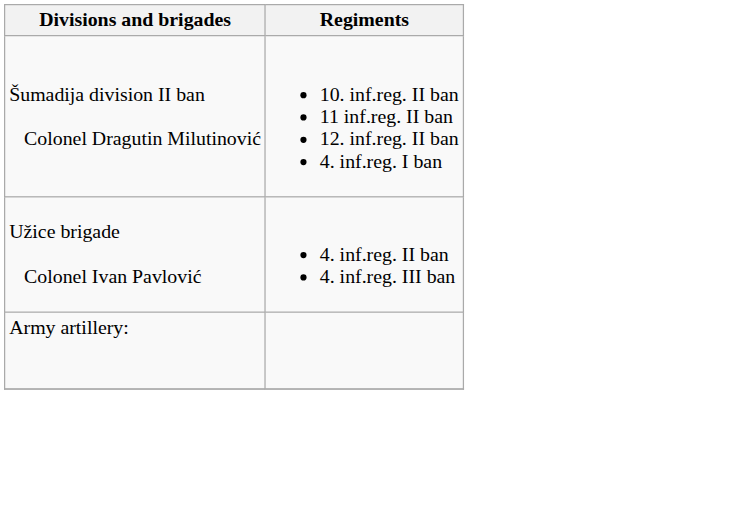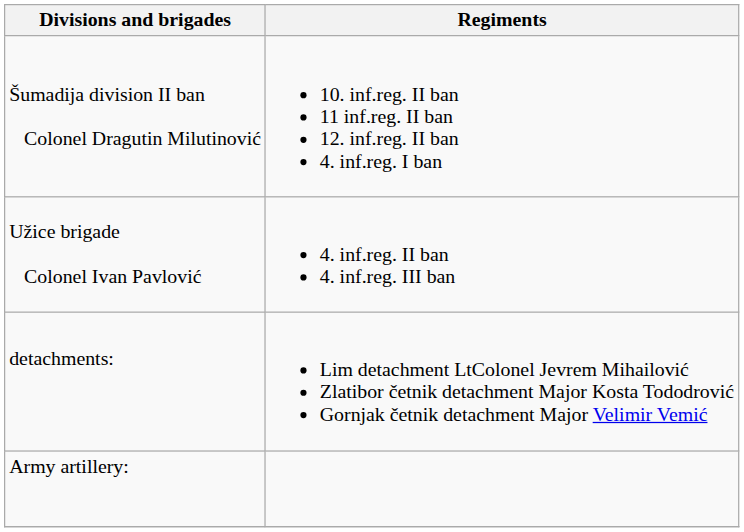+ row: (62, 381)
